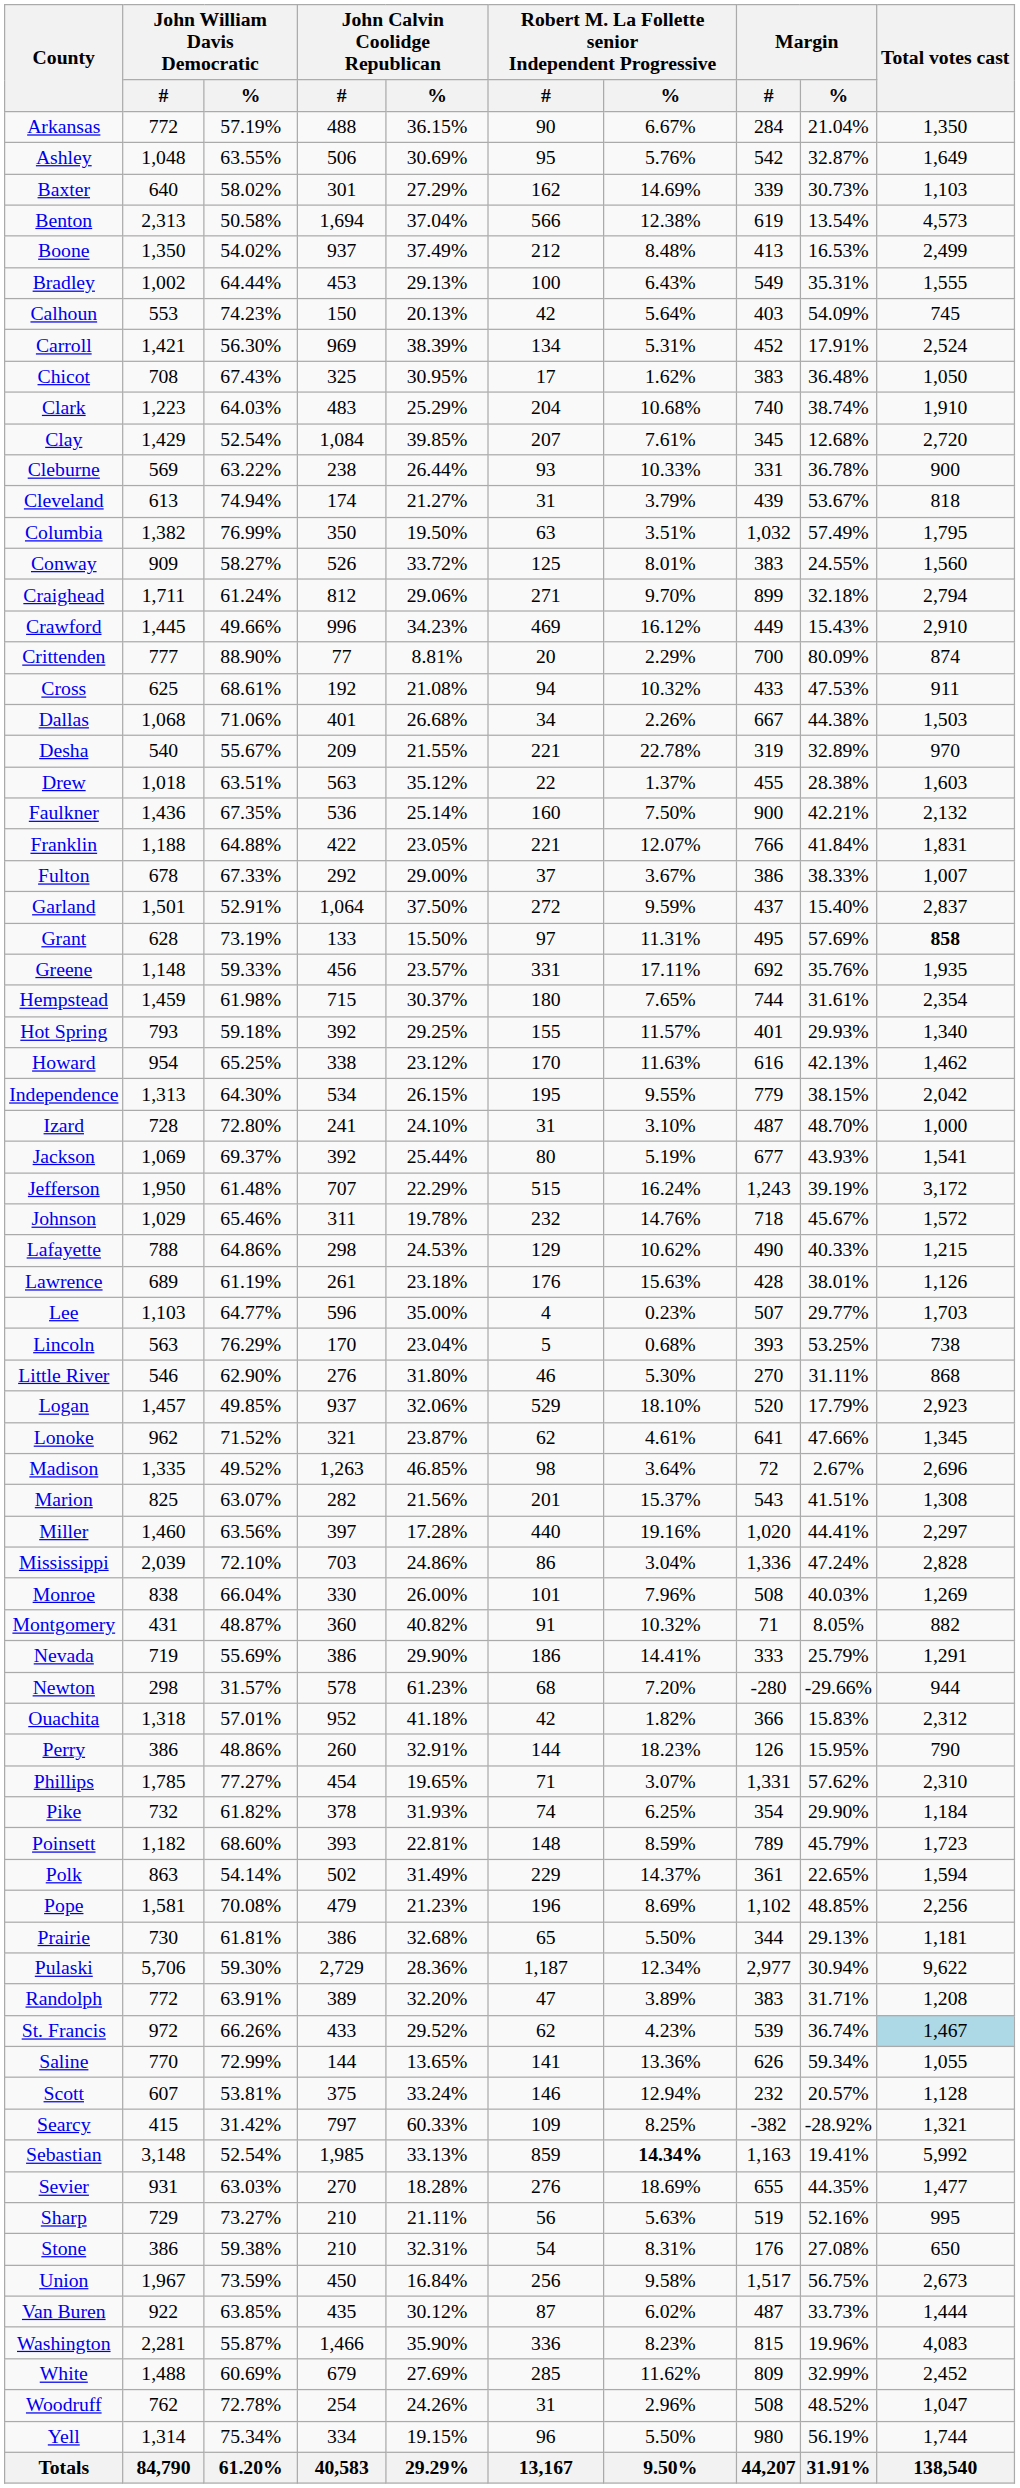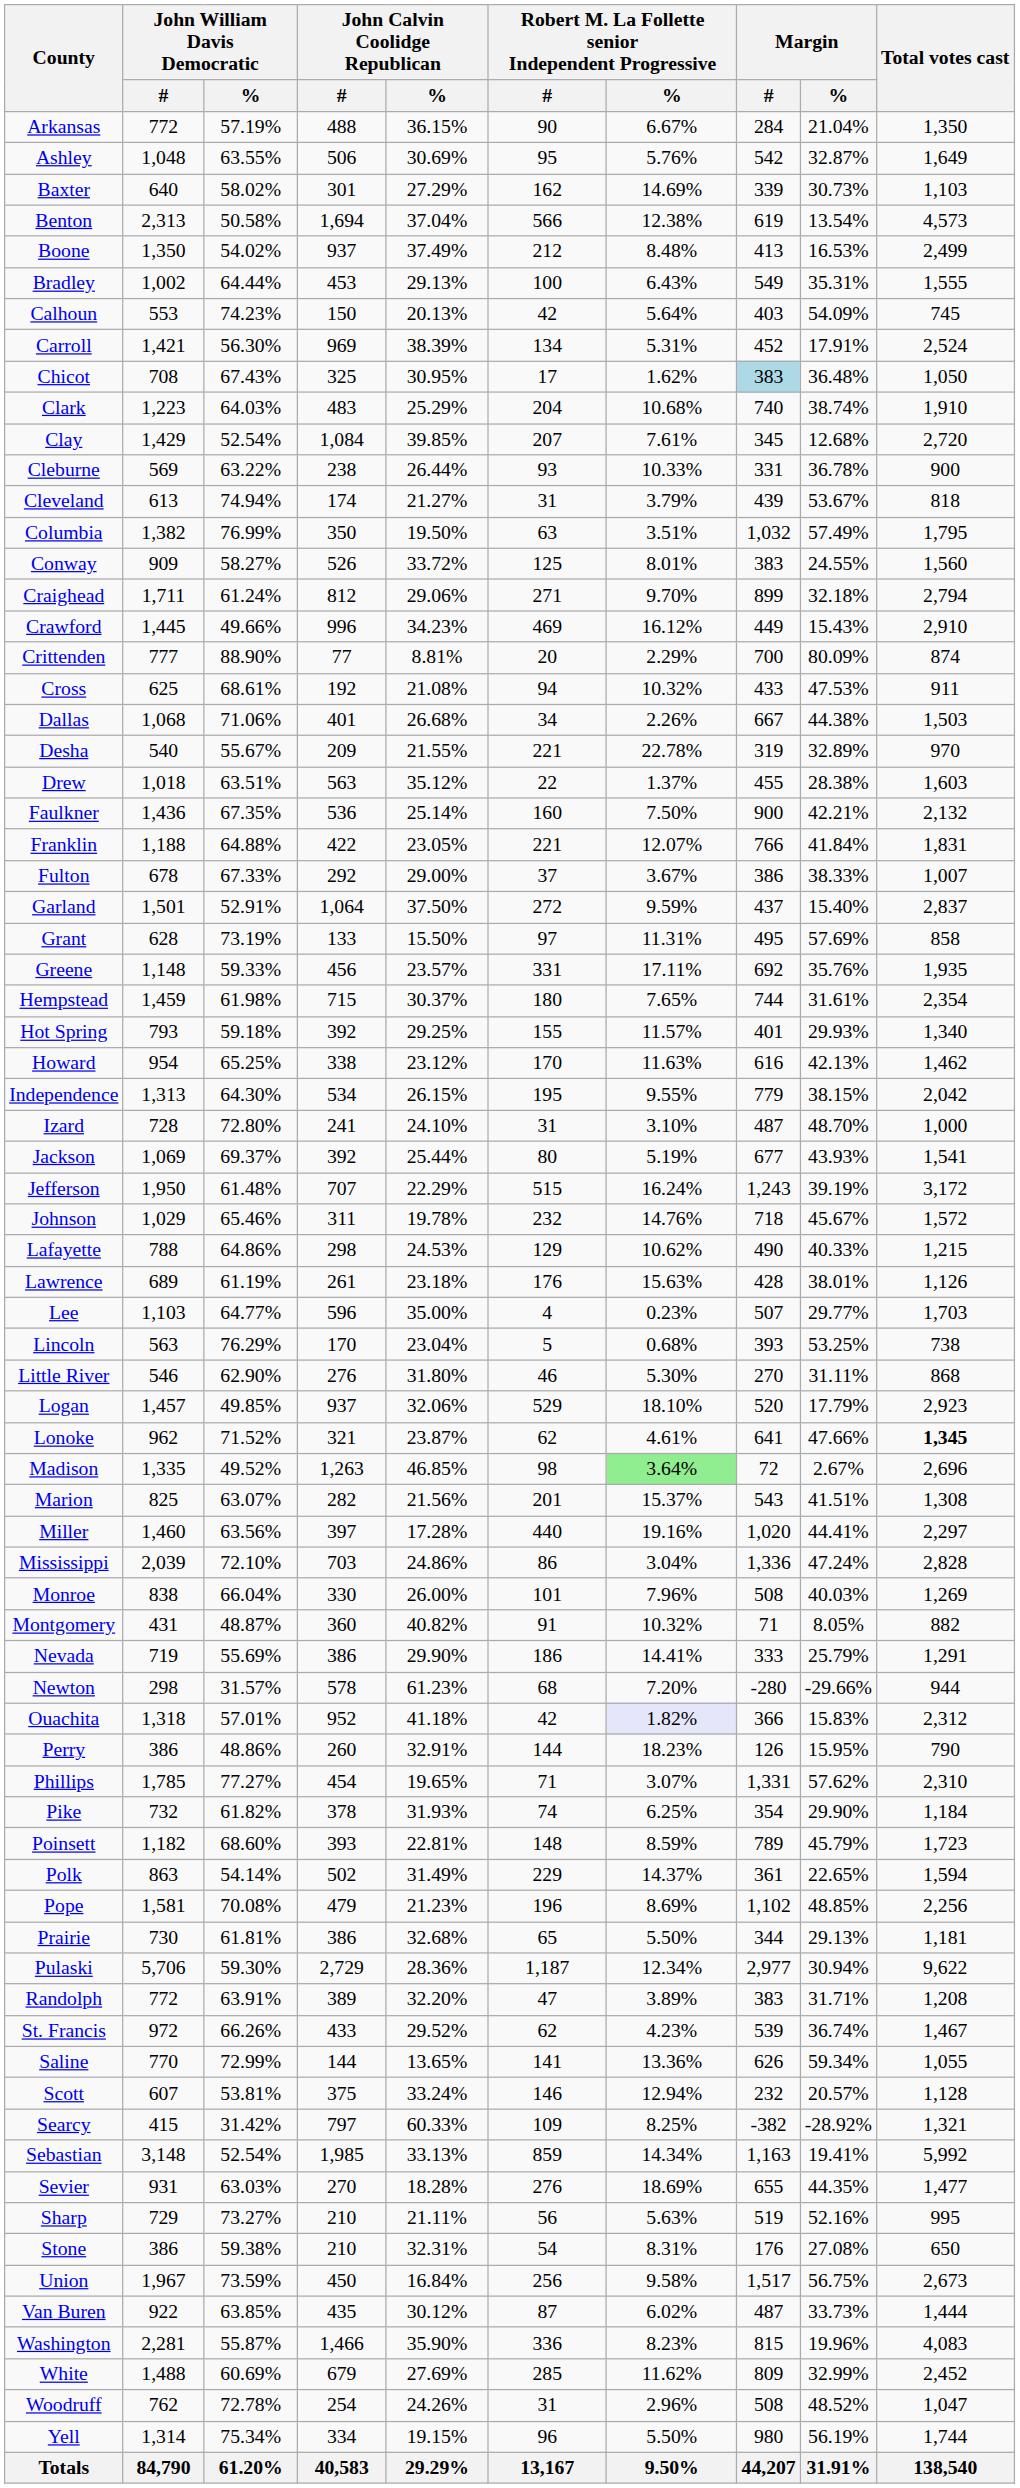(769, 376) no background -> (769, 376) lightblue background
(945, 938) bold -> (945, 938) normal
(945, 1437) normal -> (945, 1437) bold
(670, 1468) no background -> (672, 1468) lightgreen background
(670, 1718) no background -> (672, 1718) lavender background
(945, 2030) lightblue background -> (945, 2030) no background
(670, 2155) bold -> (672, 2155) normal
